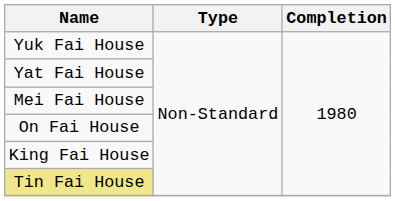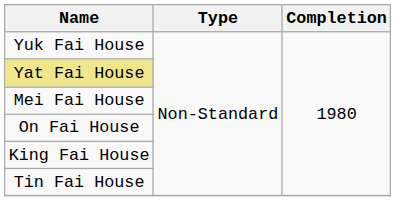(79, 73) no background -> (79, 73) khaki background
(79, 182) khaki background -> (79, 182) no background
